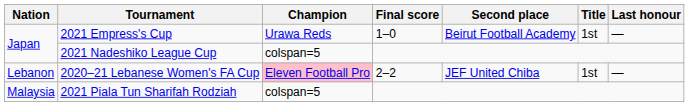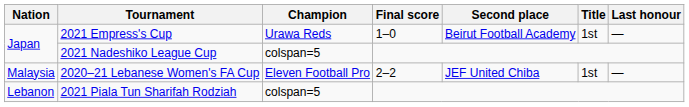(31, 72) Lebanon -> (31, 72) Malaysia
(318, 72) pink background -> (318, 72) no background
(31, 92) Malaysia -> (31, 92) Lebanon
